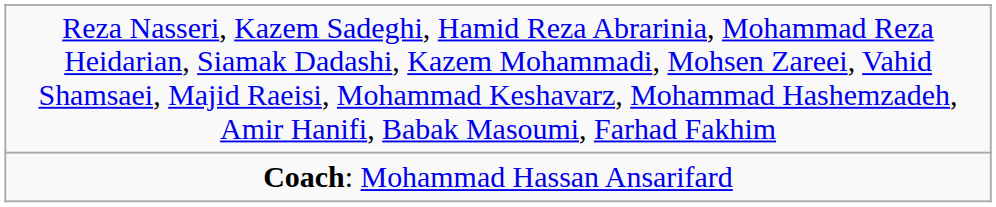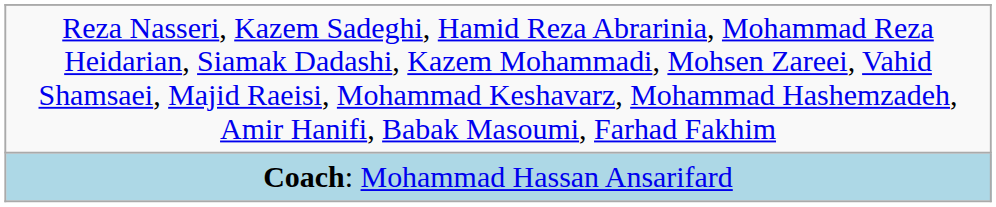(498, 176) no background -> (498, 176) lightblue background
